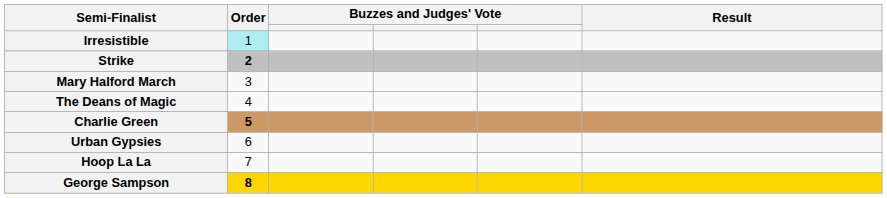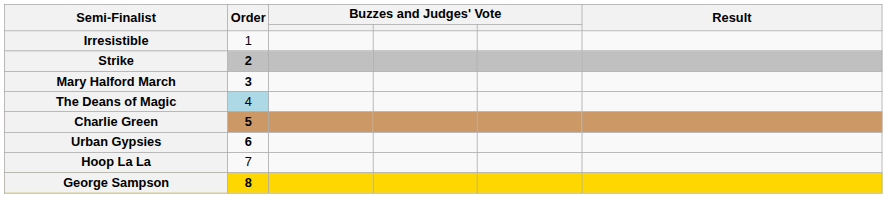(248, 40) paleturquoise background -> (248, 40) no background
(248, 81) normal -> (248, 81) bold
(248, 101) no background -> (248, 101) lightblue background
(248, 142) normal -> (248, 142) bold
